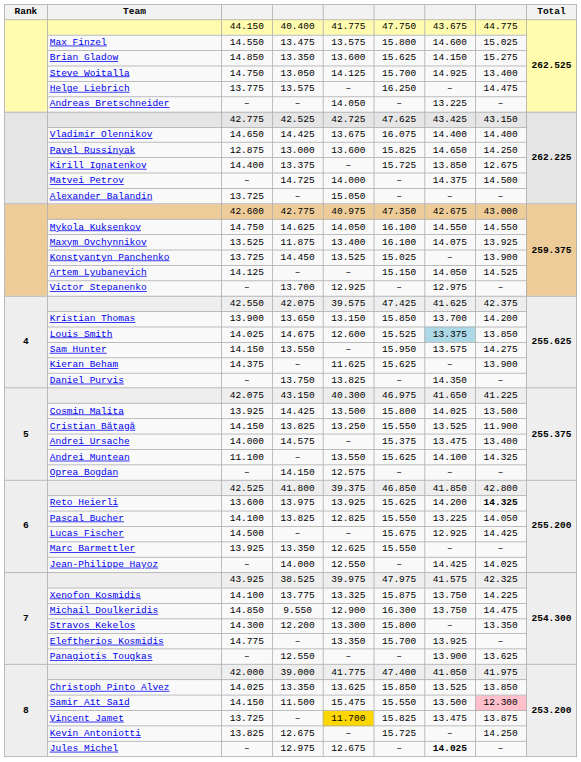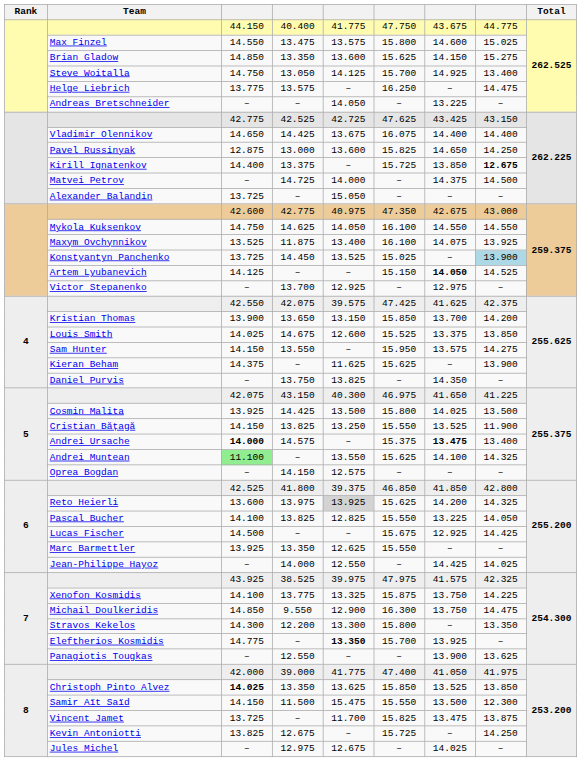(501, 166) normal -> (501, 166) bold
(501, 258) no background -> (501, 258) lightblue background
(450, 273) normal -> (450, 273) bold
(450, 335) lightblue background -> (450, 335) no background
(247, 442) normal -> (247, 442) bold
(450, 442) normal -> (450, 442) bold
(247, 458) no background -> (247, 458) lightgreen background
(348, 504) no background -> (348, 504) lightgrey background
(501, 504) bold -> (501, 504) normal
(348, 642) normal -> (348, 642) bold
(247, 688) normal -> (247, 688) bold
(501, 703) pink background -> (501, 703) no background
(348, 719) gold background -> (348, 719) no background
(450, 749) bold -> (450, 749) normal
